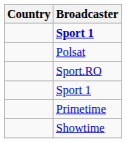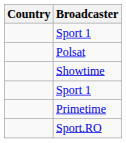(75, 33) bold -> (74, 33) normal
(79, 71) Sport.RO -> (80, 71) Showtime
(80, 128) Showtime -> (79, 128) Sport.RO
